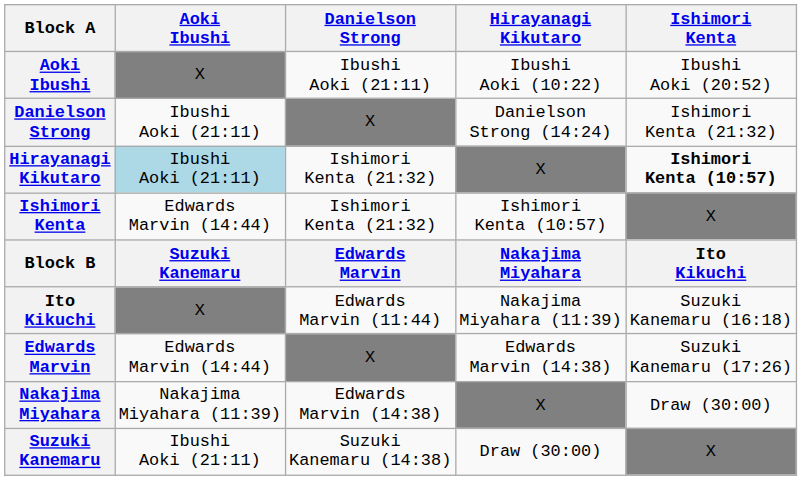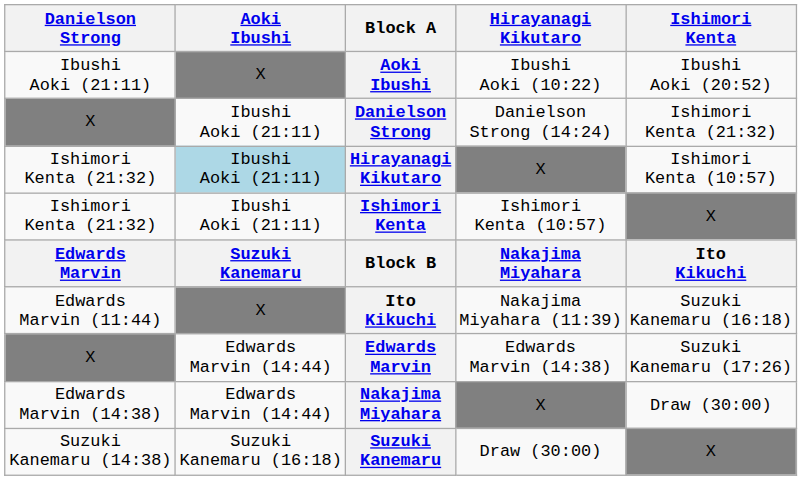columns swapped: (60, 28) <-> (370, 28)
(711, 169) bold -> (711, 169) normal
(200, 216) Edwards Marvin (14:44) -> (261, 216) Ibushi Aoki (21:11)
(200, 405) Nakajima Miyahara (11:39) -> (261, 405) Edwards Marvin (14:44)
(200, 452) Ibushi Aoki (21:11) -> (261, 452) Suzuki Kanemaru (16:18)
